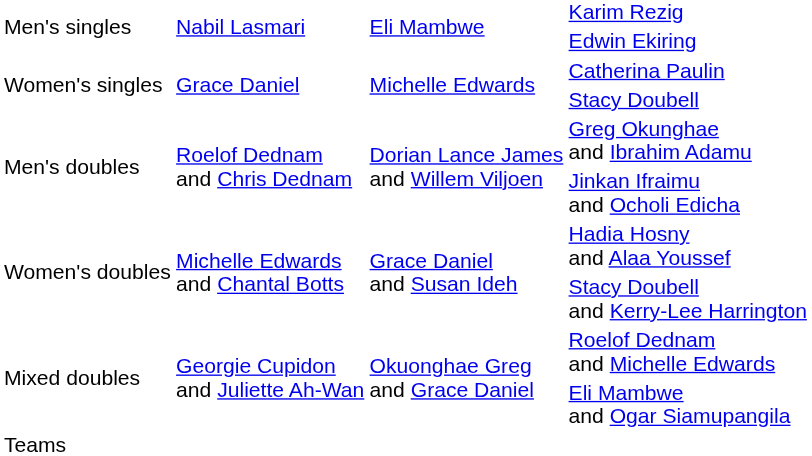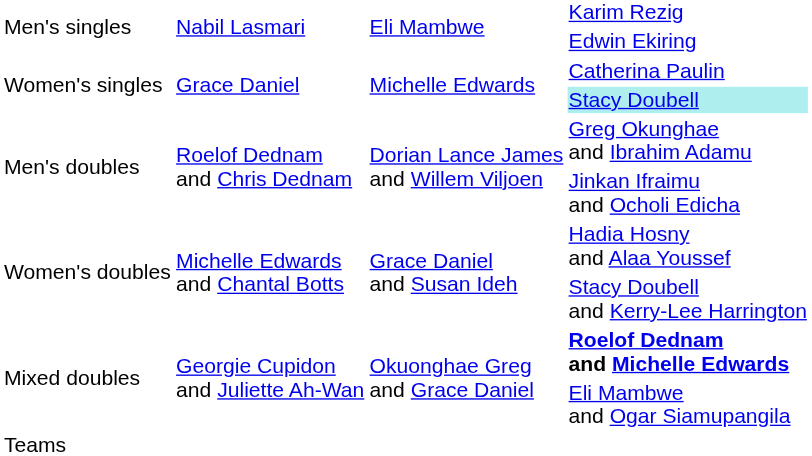(634, 99) no background -> (634, 99) paleturquoise background
(672, 351) normal -> (679, 351) bold
